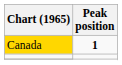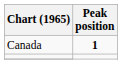(24, 44) gold background -> (24, 44) no background
